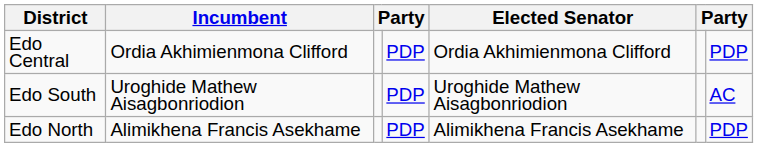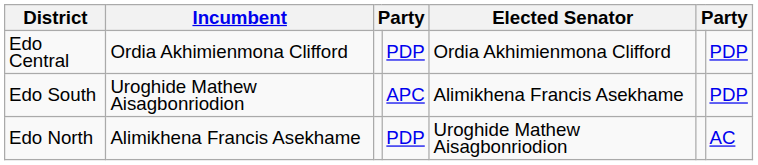(406, 95) PDP -> (406, 95) APC
(507, 95) Uroghide Mathew Aisagbonriodion -> (559, 95) Alimikhena Francis Asekhame
(722, 95) AC -> (729, 95) PDP
(559, 129) Alimikhena Francis Asekhame -> (507, 138) Uroghide Mathew Aisagbonriodion
(729, 129) PDP -> (722, 138) AC
